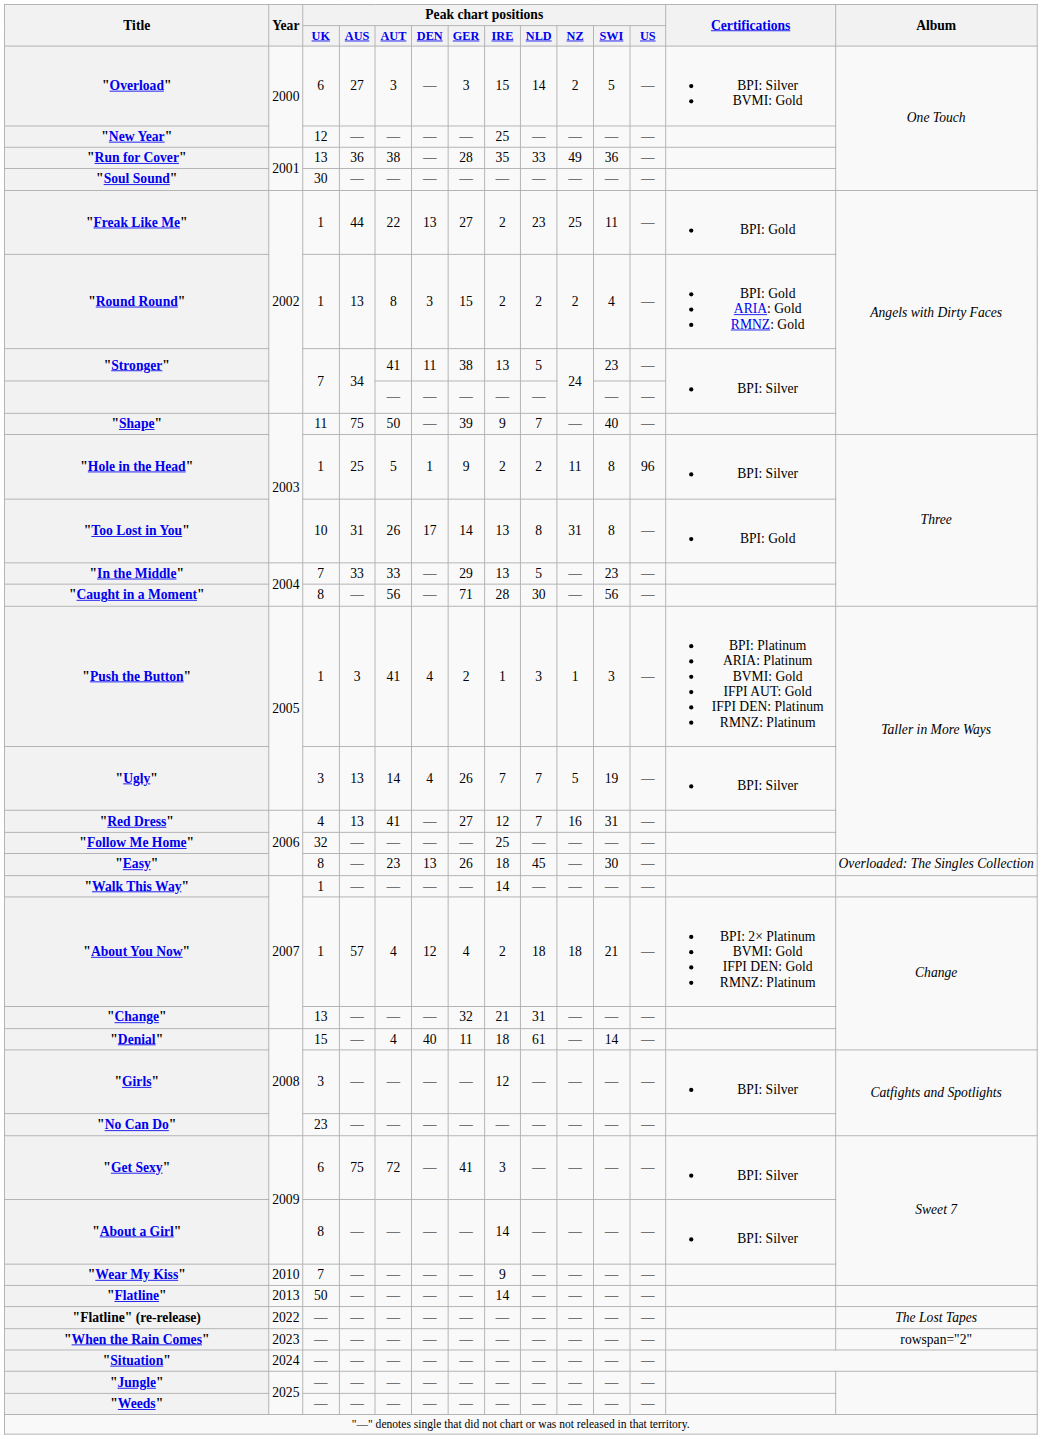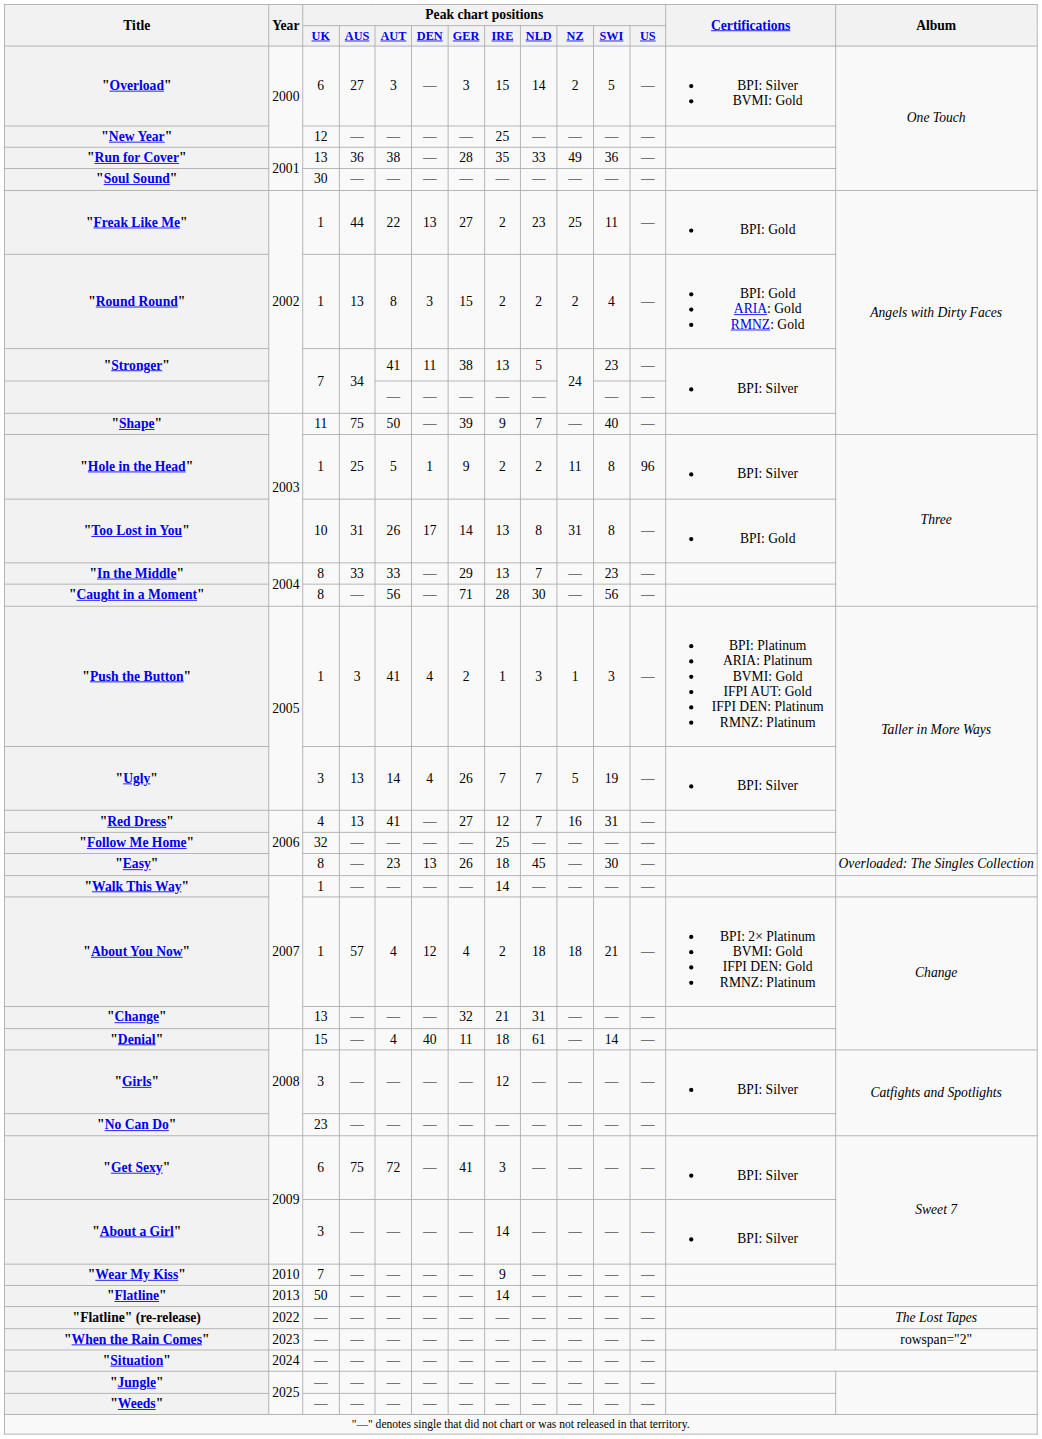(321, 573) 7 -> (321, 573) 8
(539, 573) 5 -> (539, 573) 7
(321, 1231) 8 -> (321, 1231) 3
